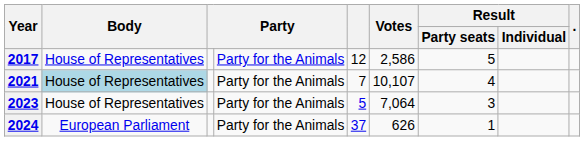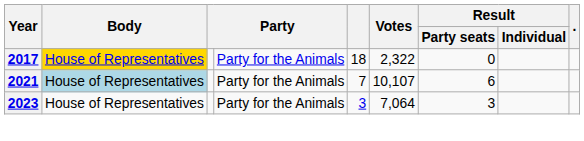(124, 59) no background -> (124, 59) gold background
(359, 59) 12 -> (359, 59) 18
(398, 59) 2,586 -> (398, 59) 2,322
(491, 59) 5 -> (491, 59) 0
(491, 81) 4 -> (491, 81) 6
(362, 103) 5 -> (362, 103) 3
- row: (23, 125)
